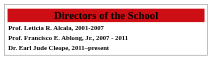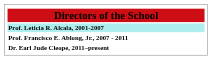(56, 28) no background -> (56, 28) paleturquoise background
